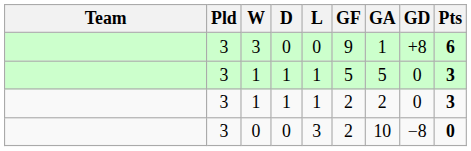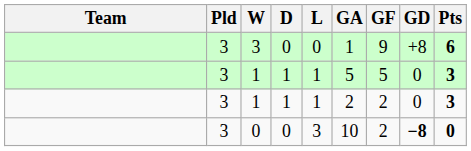columns swapped: (348, 18) <-> (382, 18)
(417, 131) normal -> (417, 131) bold
